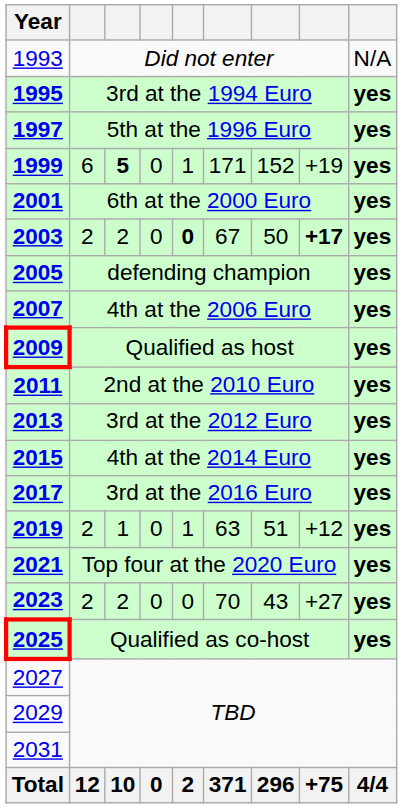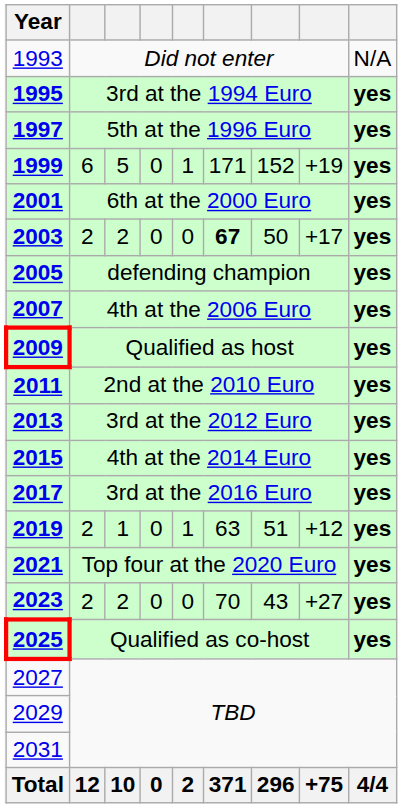(123, 165) bold -> (123, 165) normal
(188, 237) bold -> (188, 237) normal
(228, 237) normal -> (228, 237) bold
(324, 237) bold -> (324, 237) normal
